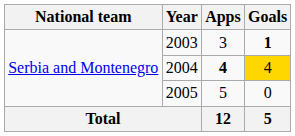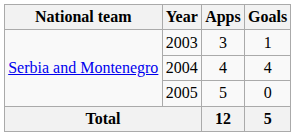(268, 42) bold -> (268, 42) normal
(223, 67) bold -> (223, 67) normal
(268, 67) gold background -> (268, 67) no background
